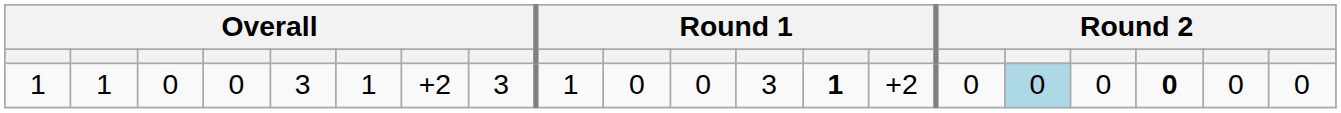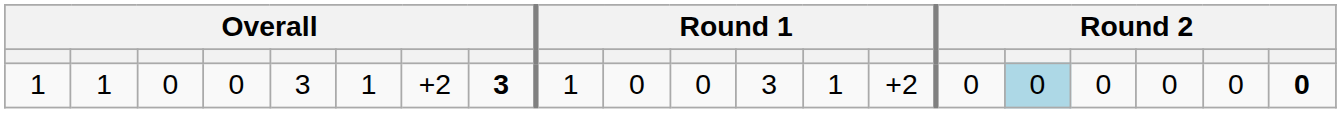(501, 84) normal -> (501, 84) bold
(835, 84) bold -> (835, 84) normal
(1170, 84) bold -> (1170, 84) normal
(1302, 84) normal -> (1302, 84) bold
